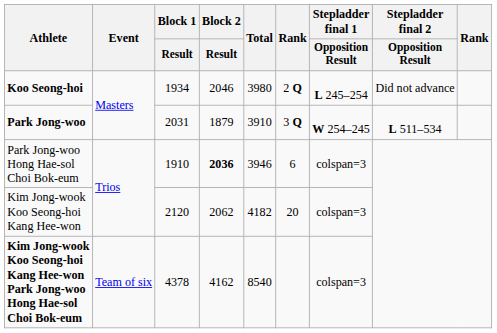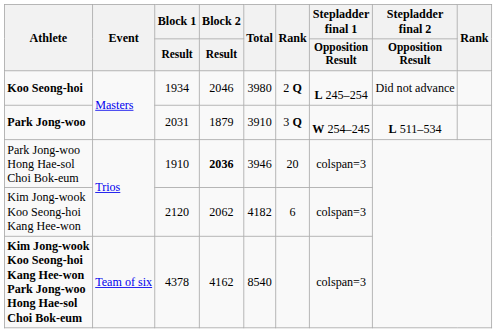(293, 164) 6 -> (293, 164) 20
(293, 212) 20 -> (293, 212) 6
